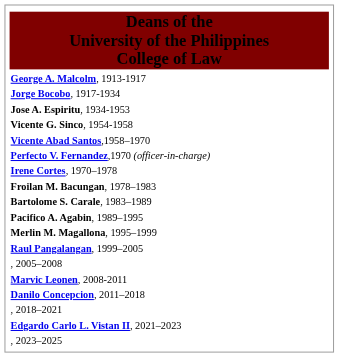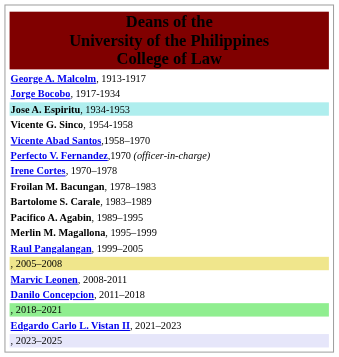(70, 109) no background -> (70, 109) paleturquoise background
(36, 264) no background -> (36, 264) khaki background
(36, 310) no background -> (36, 310) lightgreen background
(36, 341) no background -> (36, 341) lavender background
